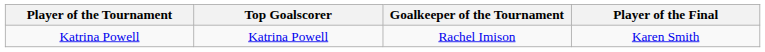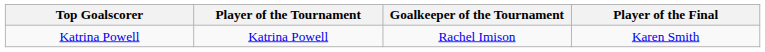columns swapped: (99, 15) <-> (288, 15)
